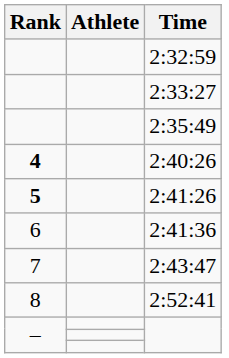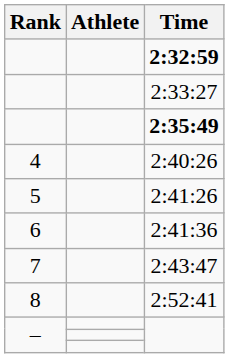(183, 56) normal -> (184, 56) bold
(183, 126) normal -> (184, 126) bold
(35, 160) bold -> (35, 160) normal
(35, 195) bold -> (35, 195) normal
